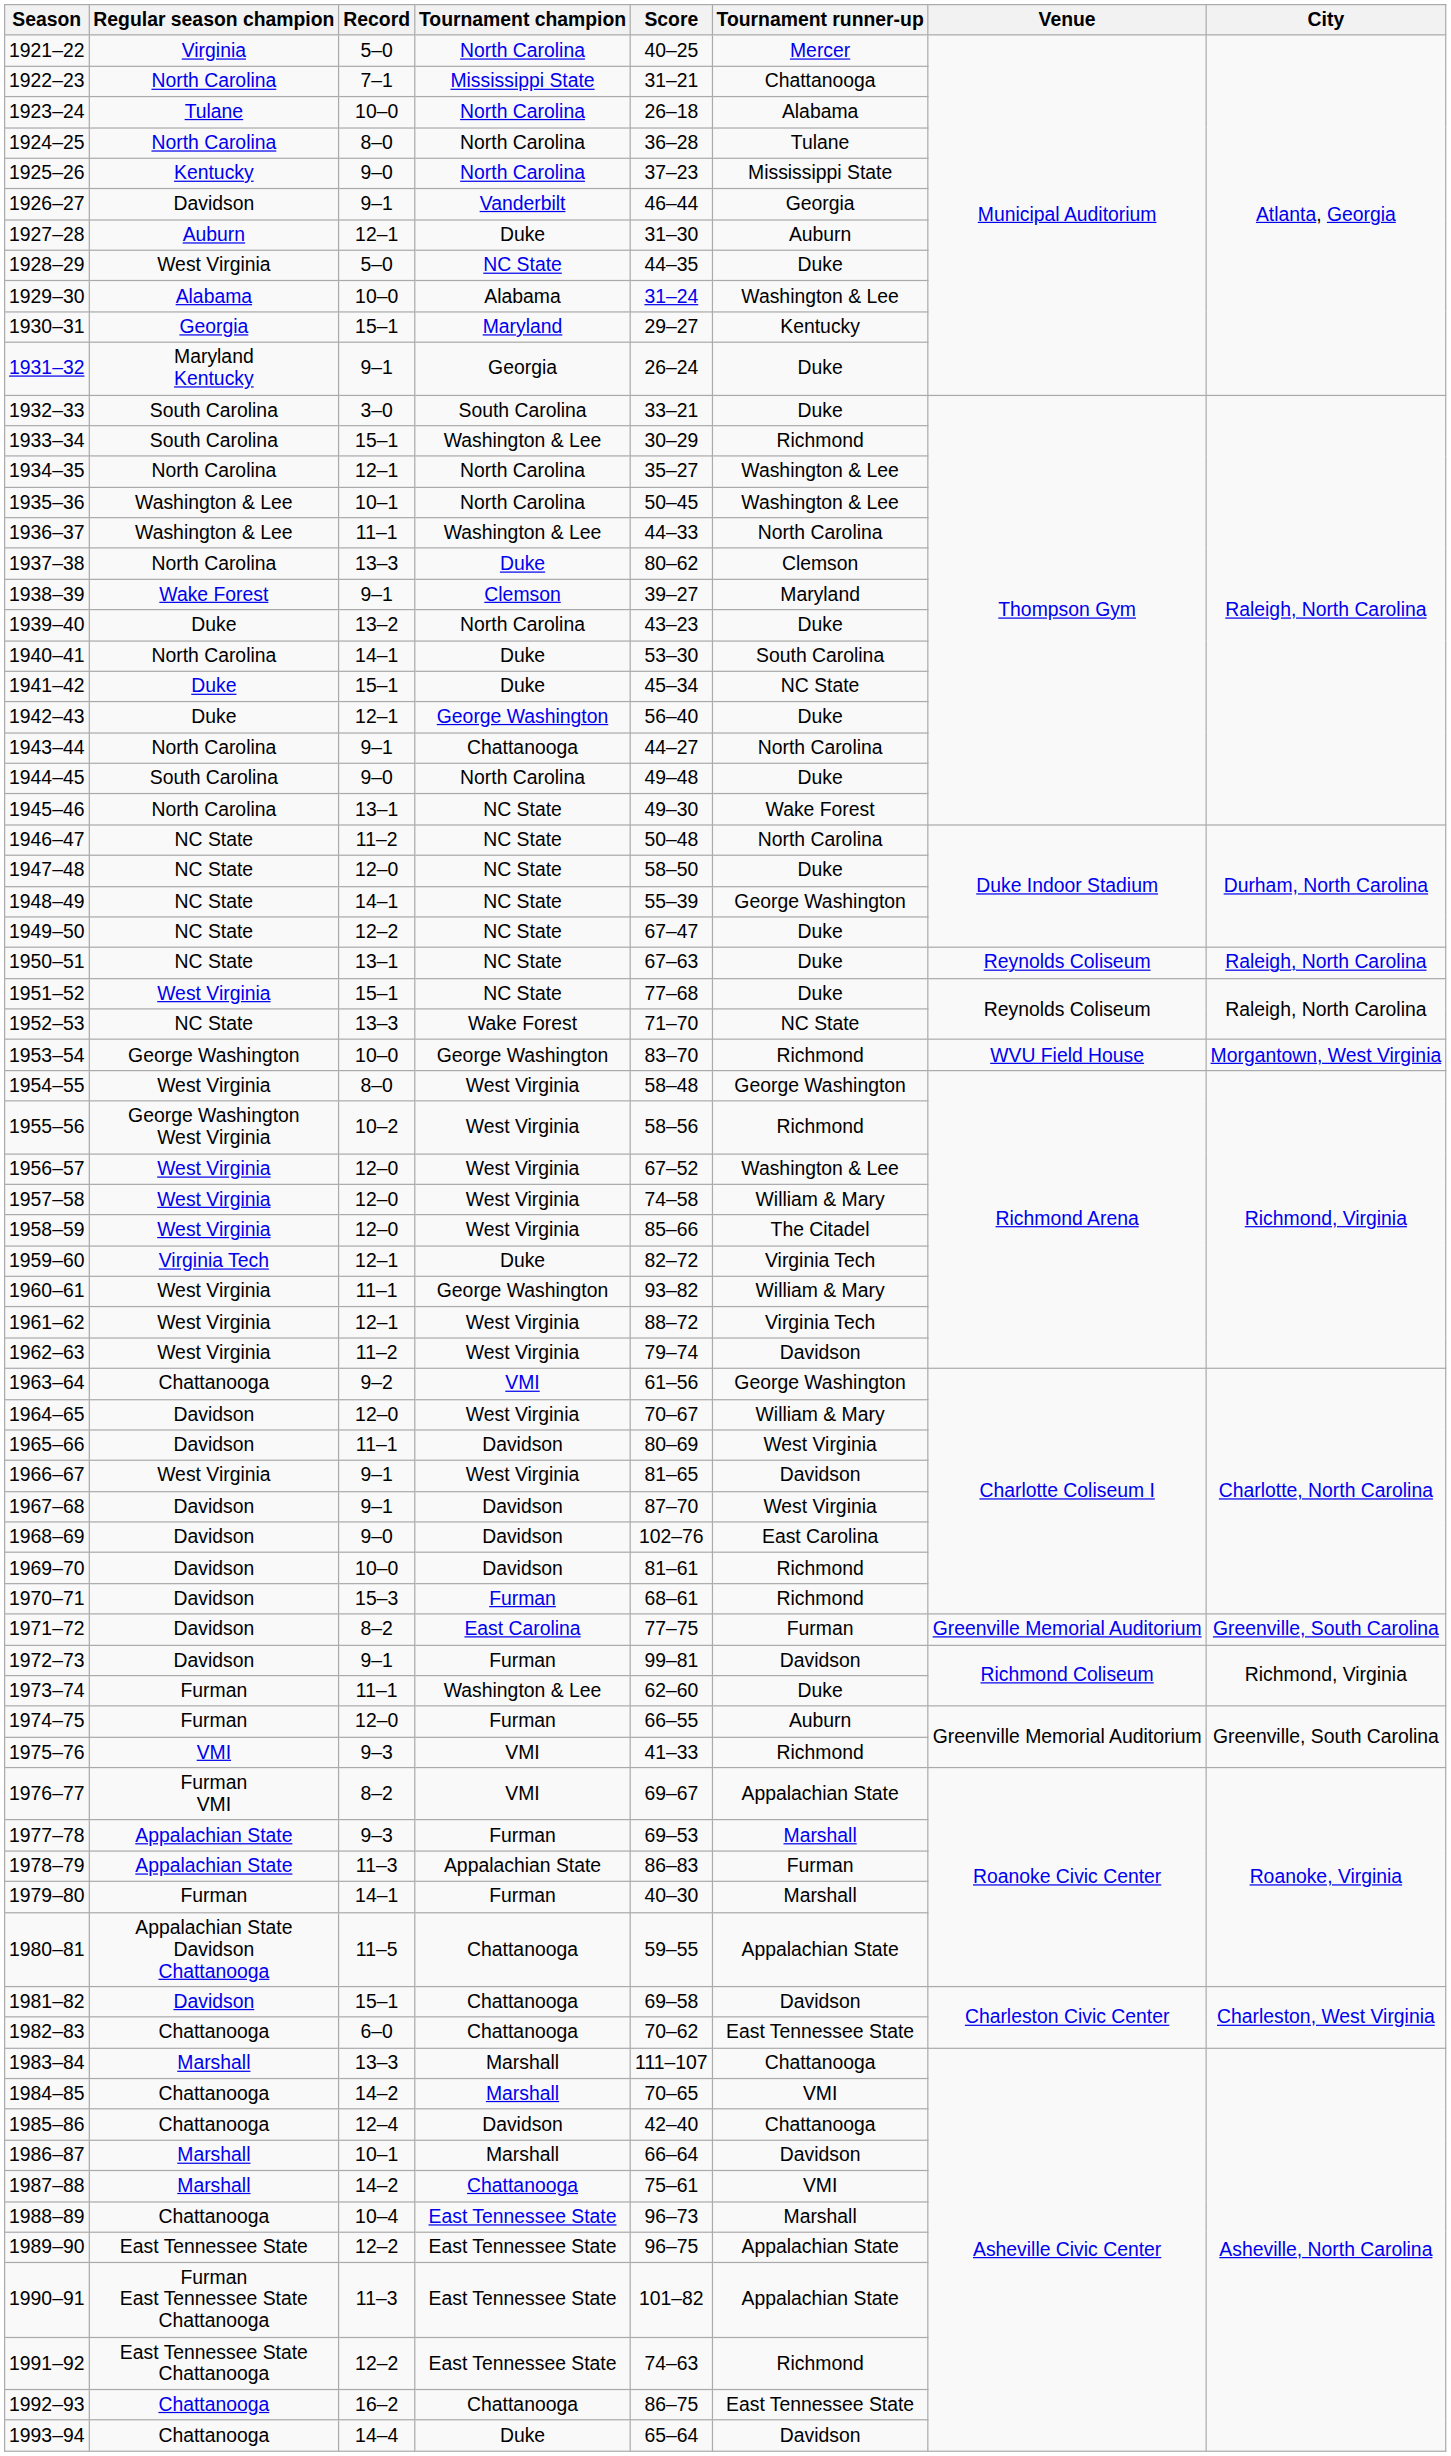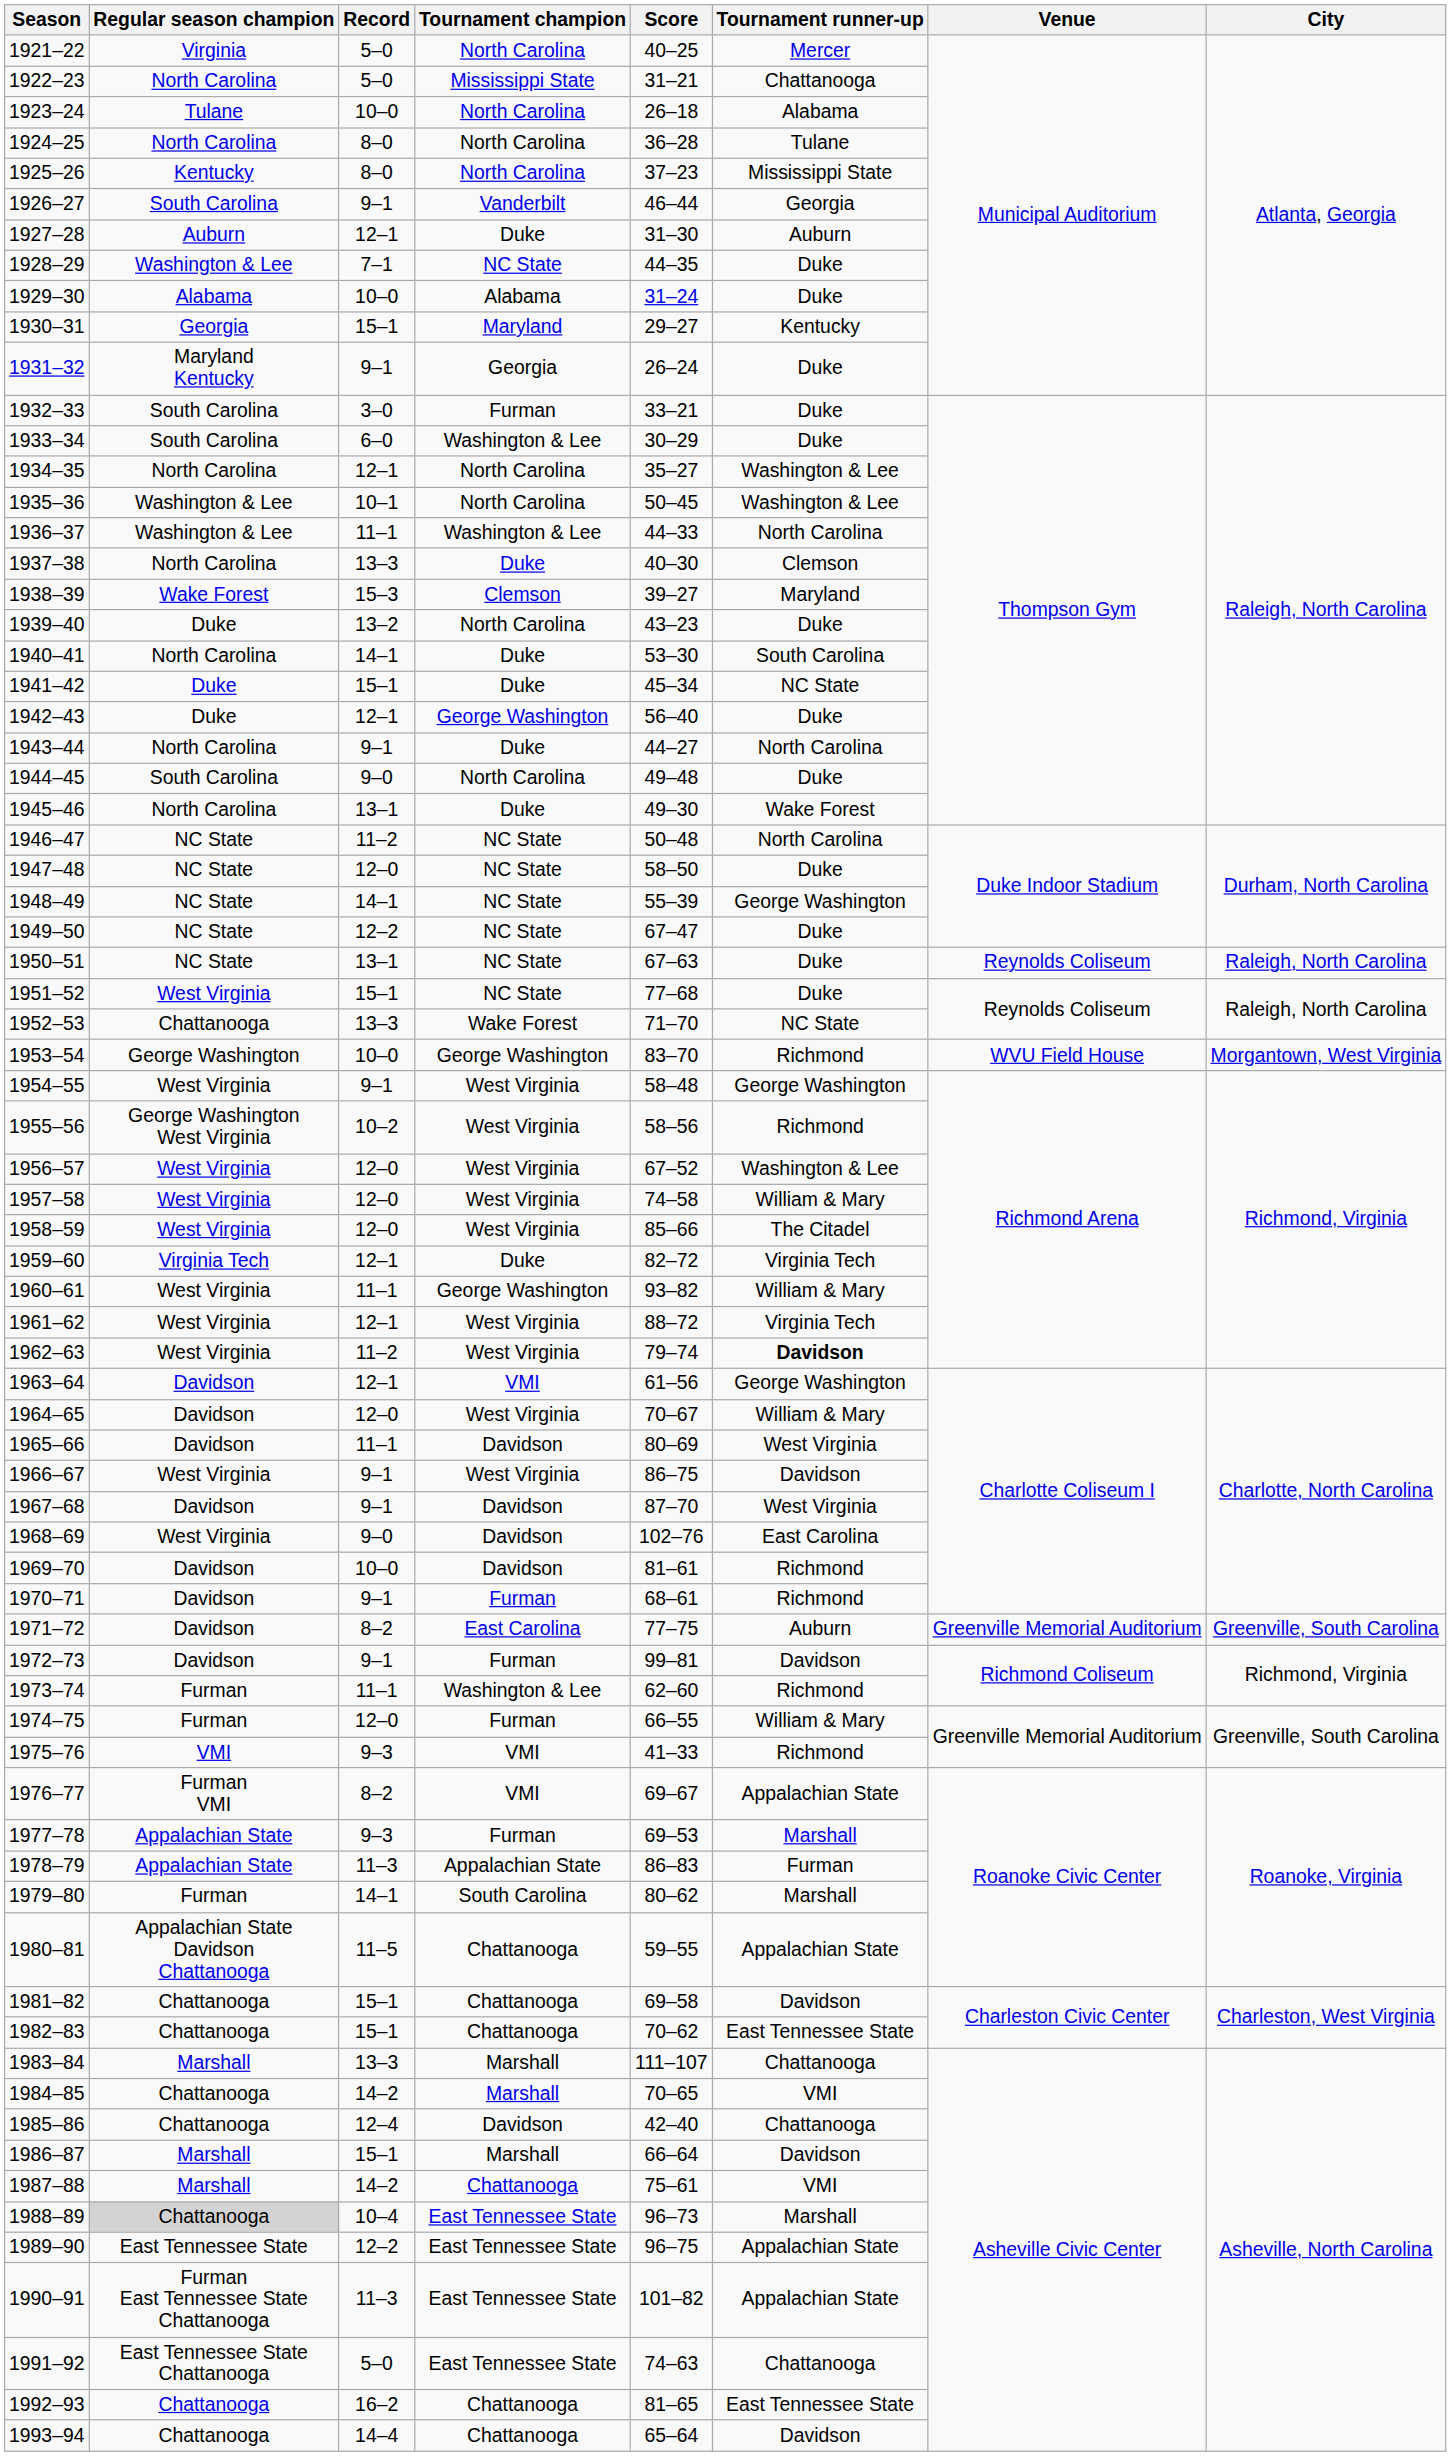(377, 81) 7–1 -> (377, 81) 5–0
(377, 173) 9–0 -> (377, 173) 8–0
(214, 204) Davidson -> (214, 204) South Carolina
(214, 265) West Virginia -> (214, 265) Washington & Lee
(377, 265) 5–0 -> (377, 265) 7–1
(820, 296) Washington & Lee -> (820, 296) Duke
(523, 410) South Carolina -> (523, 410) Furman
(377, 440) 15–1 -> (377, 440) 6–0
(820, 440) Richmond -> (820, 440) Duke
(671, 563) 80–62 -> (671, 563) 40–30
(377, 594) 9–1 -> (377, 594) 15–3
(523, 747) Chattanooga -> (523, 747) Duke
(523, 809) NC State -> (523, 809) Duke
(214, 1024) NC State -> (214, 1024) Chattanooga
(377, 1085) 8–0 -> (377, 1085) 9–1
(820, 1352) normal -> (820, 1352) bold
(214, 1383) Chattanooga -> (214, 1383) Davidson
(377, 1383) 9–2 -> (377, 1383) 12–1
(671, 1475) 81–65 -> (671, 1475) 86–75
(214, 1537) Davidson -> (214, 1537) West Virginia
(377, 1598) 15–3 -> (377, 1598) 9–1
(820, 1629) Furman -> (820, 1629) Auburn
(820, 1690) Duke -> (820, 1690) Richmond
(820, 1721) Auburn -> (820, 1721) William & Mary
(523, 1896) Furman -> (523, 1896) South Carolina
(671, 1896) 40–30 -> (671, 1896) 80–62
(214, 2001) Davidson -> (214, 2001) Chattanooga
(377, 2032) 6–0 -> (377, 2032) 15–1
(377, 2155) 10–1 -> (377, 2155) 15–1
(214, 2216) no background -> (214, 2216) lightgrey background
(377, 2363) 12–2 -> (377, 2363) 5–0
(820, 2363) Richmond -> (820, 2363) Chattanooga
(671, 2404) 86–75 -> (671, 2404) 81–65
(523, 2435) Duke -> (523, 2435) Chattanooga
